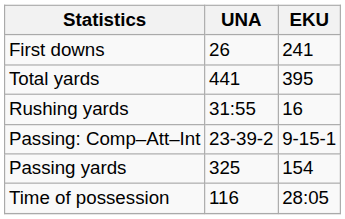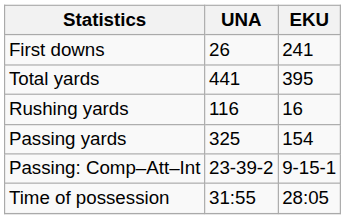(232, 109) 31:55 -> (224, 109) 116
rows swapped: (68, 168) <-> (105, 138)
(224, 198) 116 -> (232, 198) 31:55
